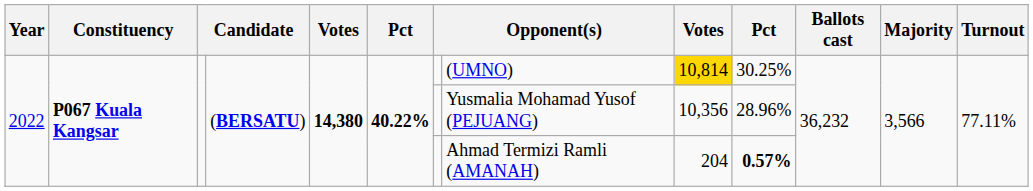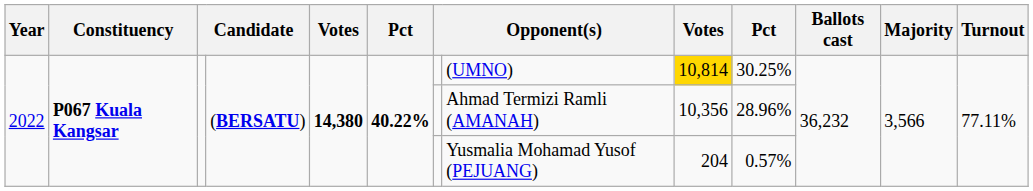(541, 110) Yusmalia Mohamad Yusof (PEJUANG) -> (527, 110) Ahmad Termizi Ramli (AMANAH)
(527, 161) Ahmad Termizi Ramli (AMANAH) -> (541, 161) Yusmalia Mohamad Yusof (PEJUANG)
(767, 161) bold -> (768, 161) normal
